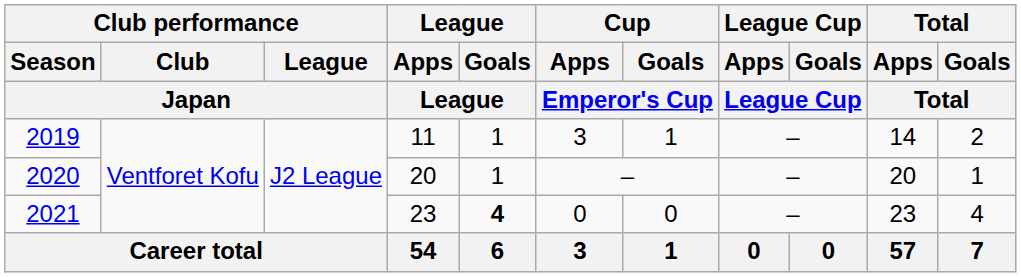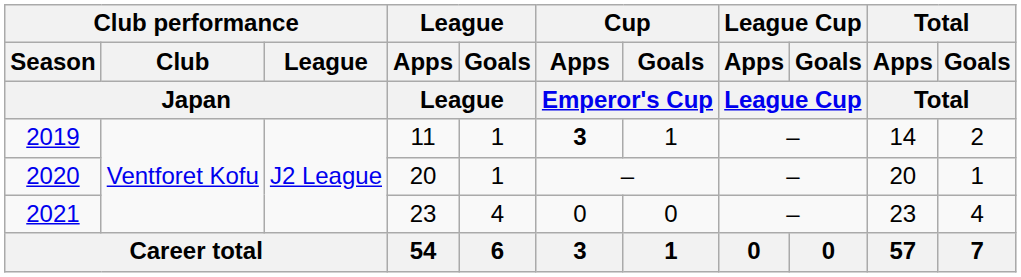(580, 137) normal -> (580, 137) bold
(497, 213) bold -> (497, 213) normal
